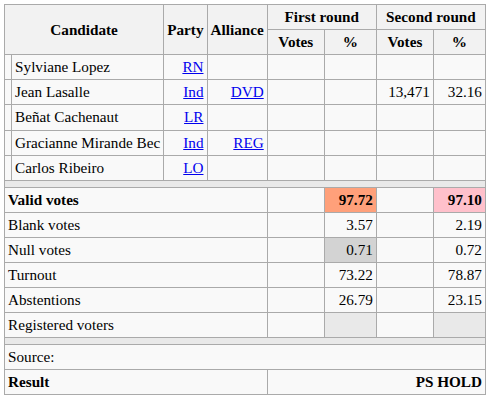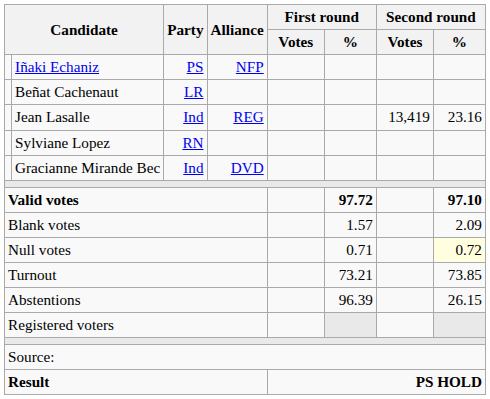+ row: (57, 67)
rows swapped: (63, 67) <-> (67, 117)
(247, 92) DVD -> (249, 117) REG
(409, 92) 13,471 -> (409, 117) 13,419
(465, 92) 32.16 -> (465, 117) 23.16
(249, 142) REG -> (247, 167) DVD
- row: (60, 167)
(356, 199) lightsalmon background -> (356, 199) no background
(465, 199) pink background -> (465, 199) no background
(360, 224) 3.57 -> (360, 224) 1.57
(469, 224) 2.19 -> (469, 224) 2.09
(360, 249) lightgrey background -> (360, 249) no background
(469, 249) no background -> (469, 249) lightyellow background
(356, 274) 73.22 -> (356, 274) 73.21
(465, 274) 78.87 -> (465, 274) 73.85
(356, 299) 26.79 -> (356, 299) 96.39
(465, 299) 23.15 -> (465, 299) 26.15
